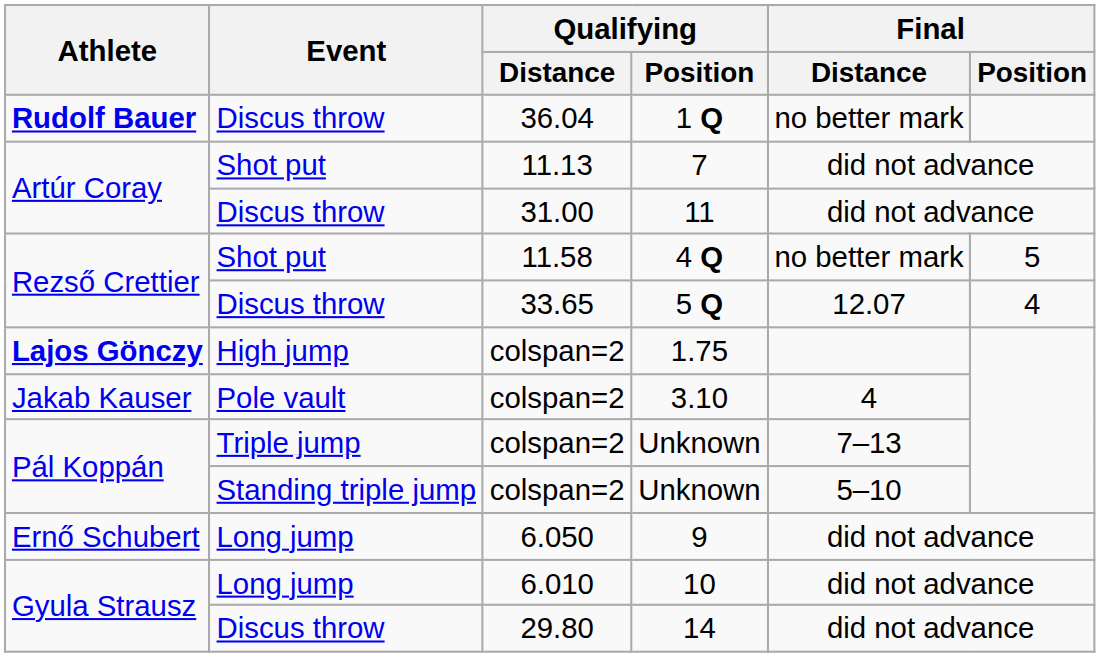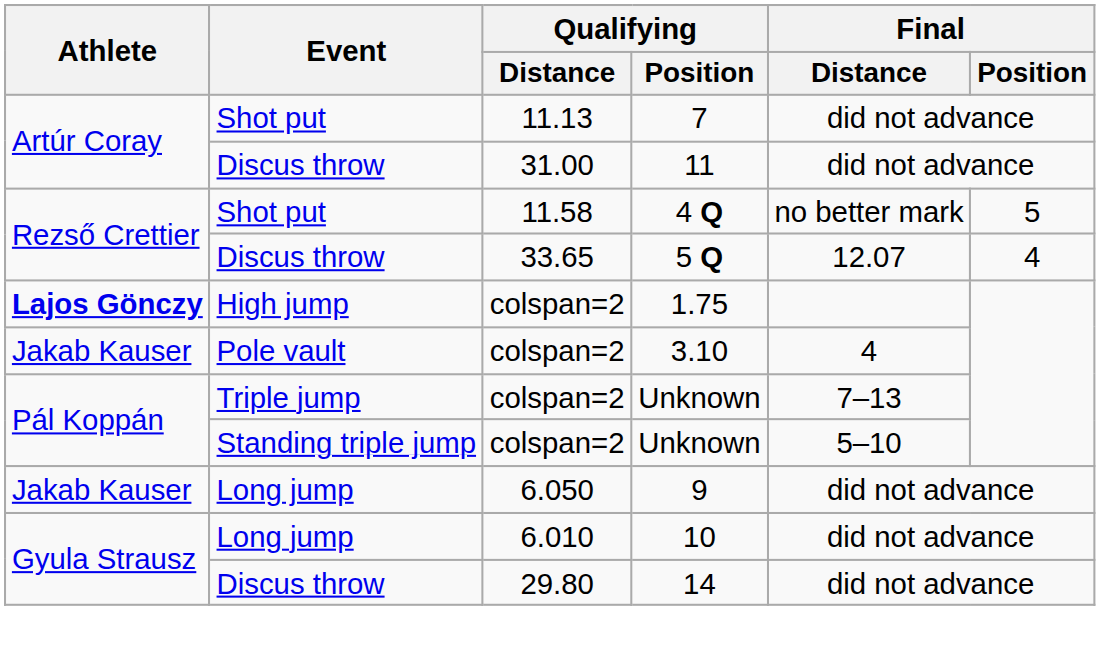- row: (301, 119)
(106, 537) Ernő Schubert -> (102, 490) Jakab Kauser
